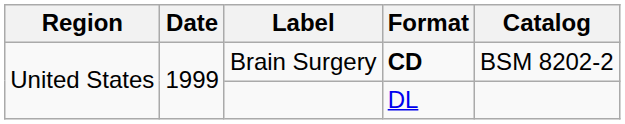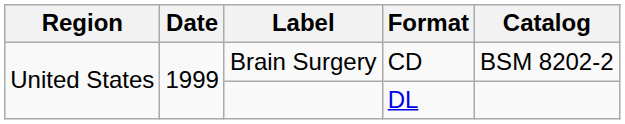(405, 61) bold -> (405, 61) normal
